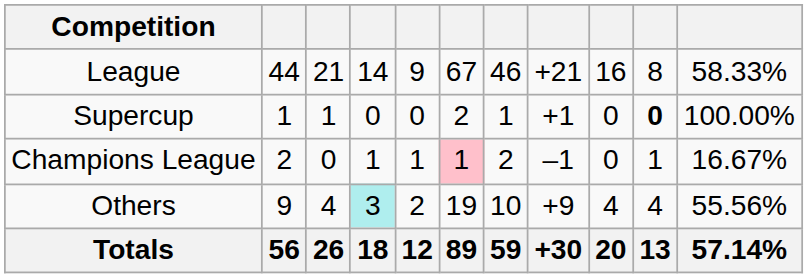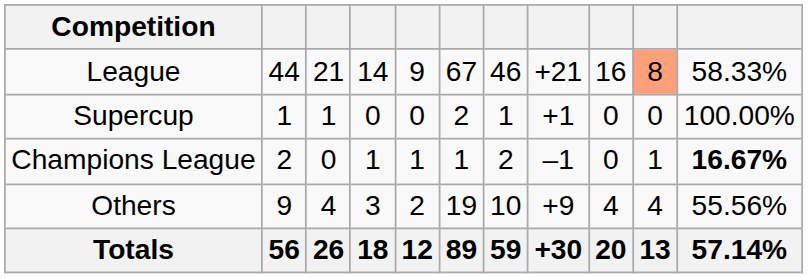(655, 71) no background -> (655, 71) lightsalmon background
(655, 116) bold -> (655, 116) normal
(461, 160) pink background -> (461, 160) no background
(739, 160) normal -> (739, 160) bold
(373, 205) paleturquoise background -> (373, 205) no background
